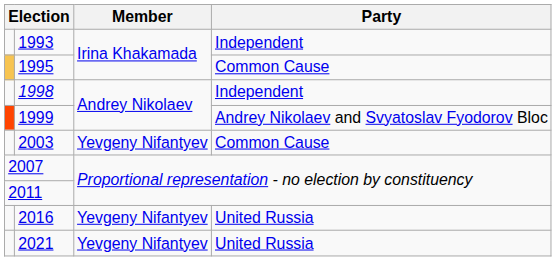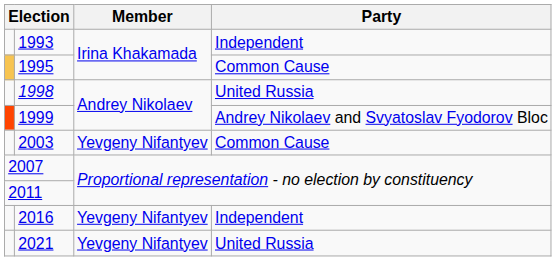(259, 92) Independent -> (264, 92) United Russia
(264, 218) United Russia -> (259, 218) Independent
